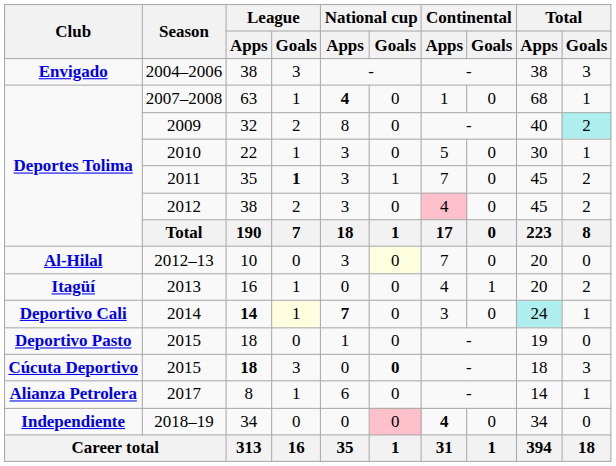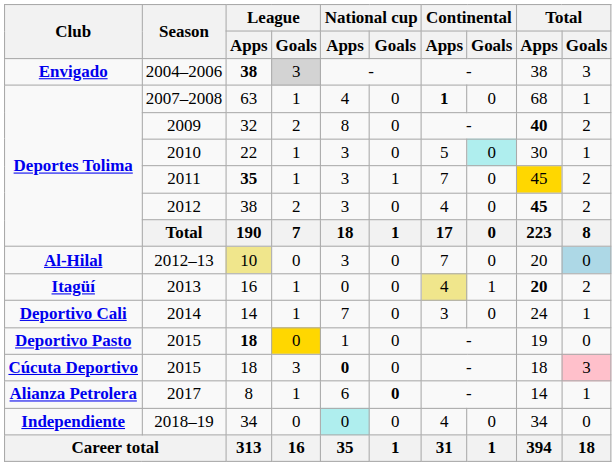(249, 71) normal -> (249, 71) bold
(296, 71) no background -> (296, 71) lightgrey background
(345, 98) bold -> (345, 98) normal
(444, 98) normal -> (444, 98) bold
(539, 125) normal -> (539, 125) bold
(587, 125) paleturquoise background -> (587, 125) no background
(492, 152) no background -> (492, 152) paleturquoise background
(249, 179) normal -> (249, 179) bold
(296, 179) bold -> (296, 179) normal
(539, 179) no background -> (539, 179) gold background
(444, 206) pink background -> (444, 206) no background
(539, 206) normal -> (539, 206) bold
(249, 260) no background -> (249, 260) khaki background
(395, 260) lightyellow background -> (395, 260) no background
(587, 260) no background -> (587, 260) lightblue background
(444, 286) no background -> (444, 286) khaki background
(539, 286) normal -> (539, 286) bold
(249, 313) bold -> (249, 313) normal
(296, 313) lightyellow background -> (296, 313) no background
(345, 313) bold -> (345, 313) normal
(539, 313) paleturquoise background -> (539, 313) no background
(249, 340) normal -> (249, 340) bold
(296, 340) no background -> (296, 340) gold background
(249, 367) bold -> (249, 367) normal
(345, 367) normal -> (345, 367) bold
(395, 367) bold -> (395, 367) normal
(587, 367) no background -> (587, 367) pink background
(395, 394) normal -> (395, 394) bold
(345, 421) no background -> (345, 421) paleturquoise background
(395, 421) pink background -> (395, 421) no background
(444, 421) bold -> (444, 421) normal
